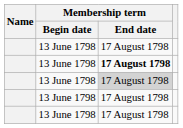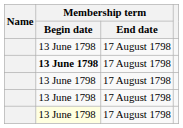(67, 64) normal -> (68, 64) bold
(135, 64) bold -> (137, 64) normal
(135, 81) lightgrey background -> (137, 81) no background
(67, 115) no background -> (67, 115) lightyellow background
